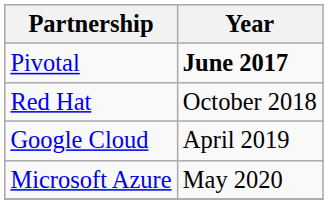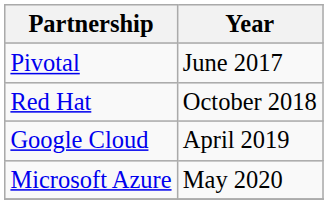(236, 62) bold -> (233, 62) normal
